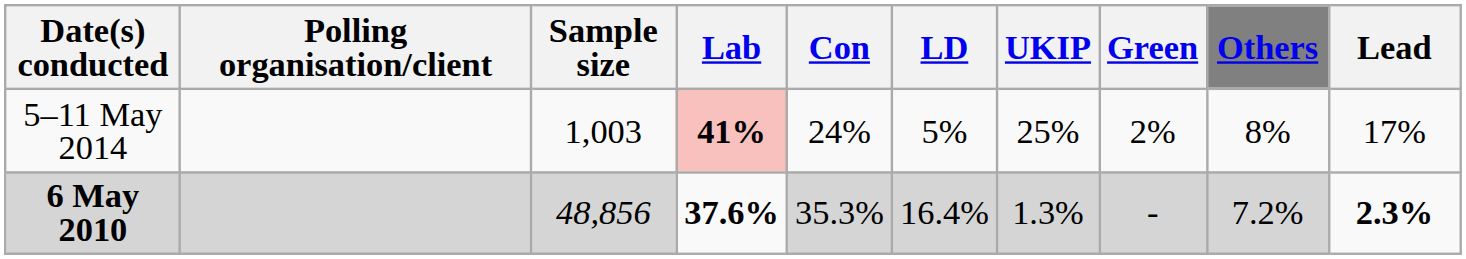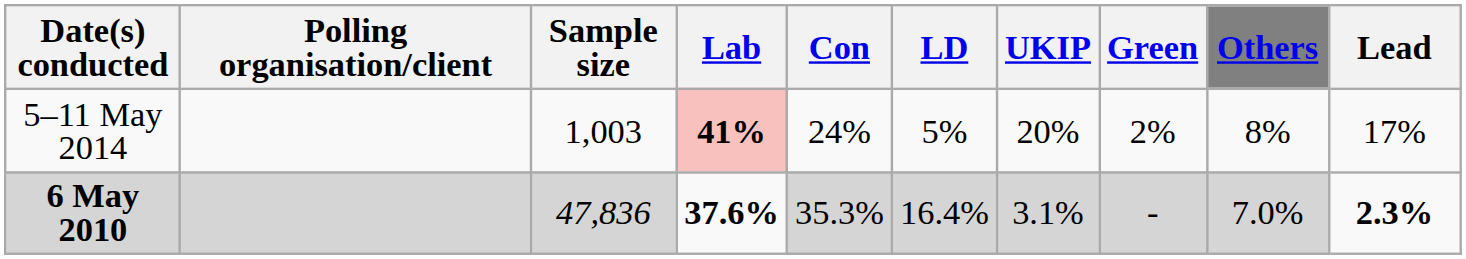(1048, 130) 25% -> (1048, 130) 20%
(603, 213) 48,856 -> (603, 213) 47,836
(1048, 213) 1.3% -> (1048, 213) 3.1%
(1268, 213) 7.2% -> (1268, 213) 7.0%
